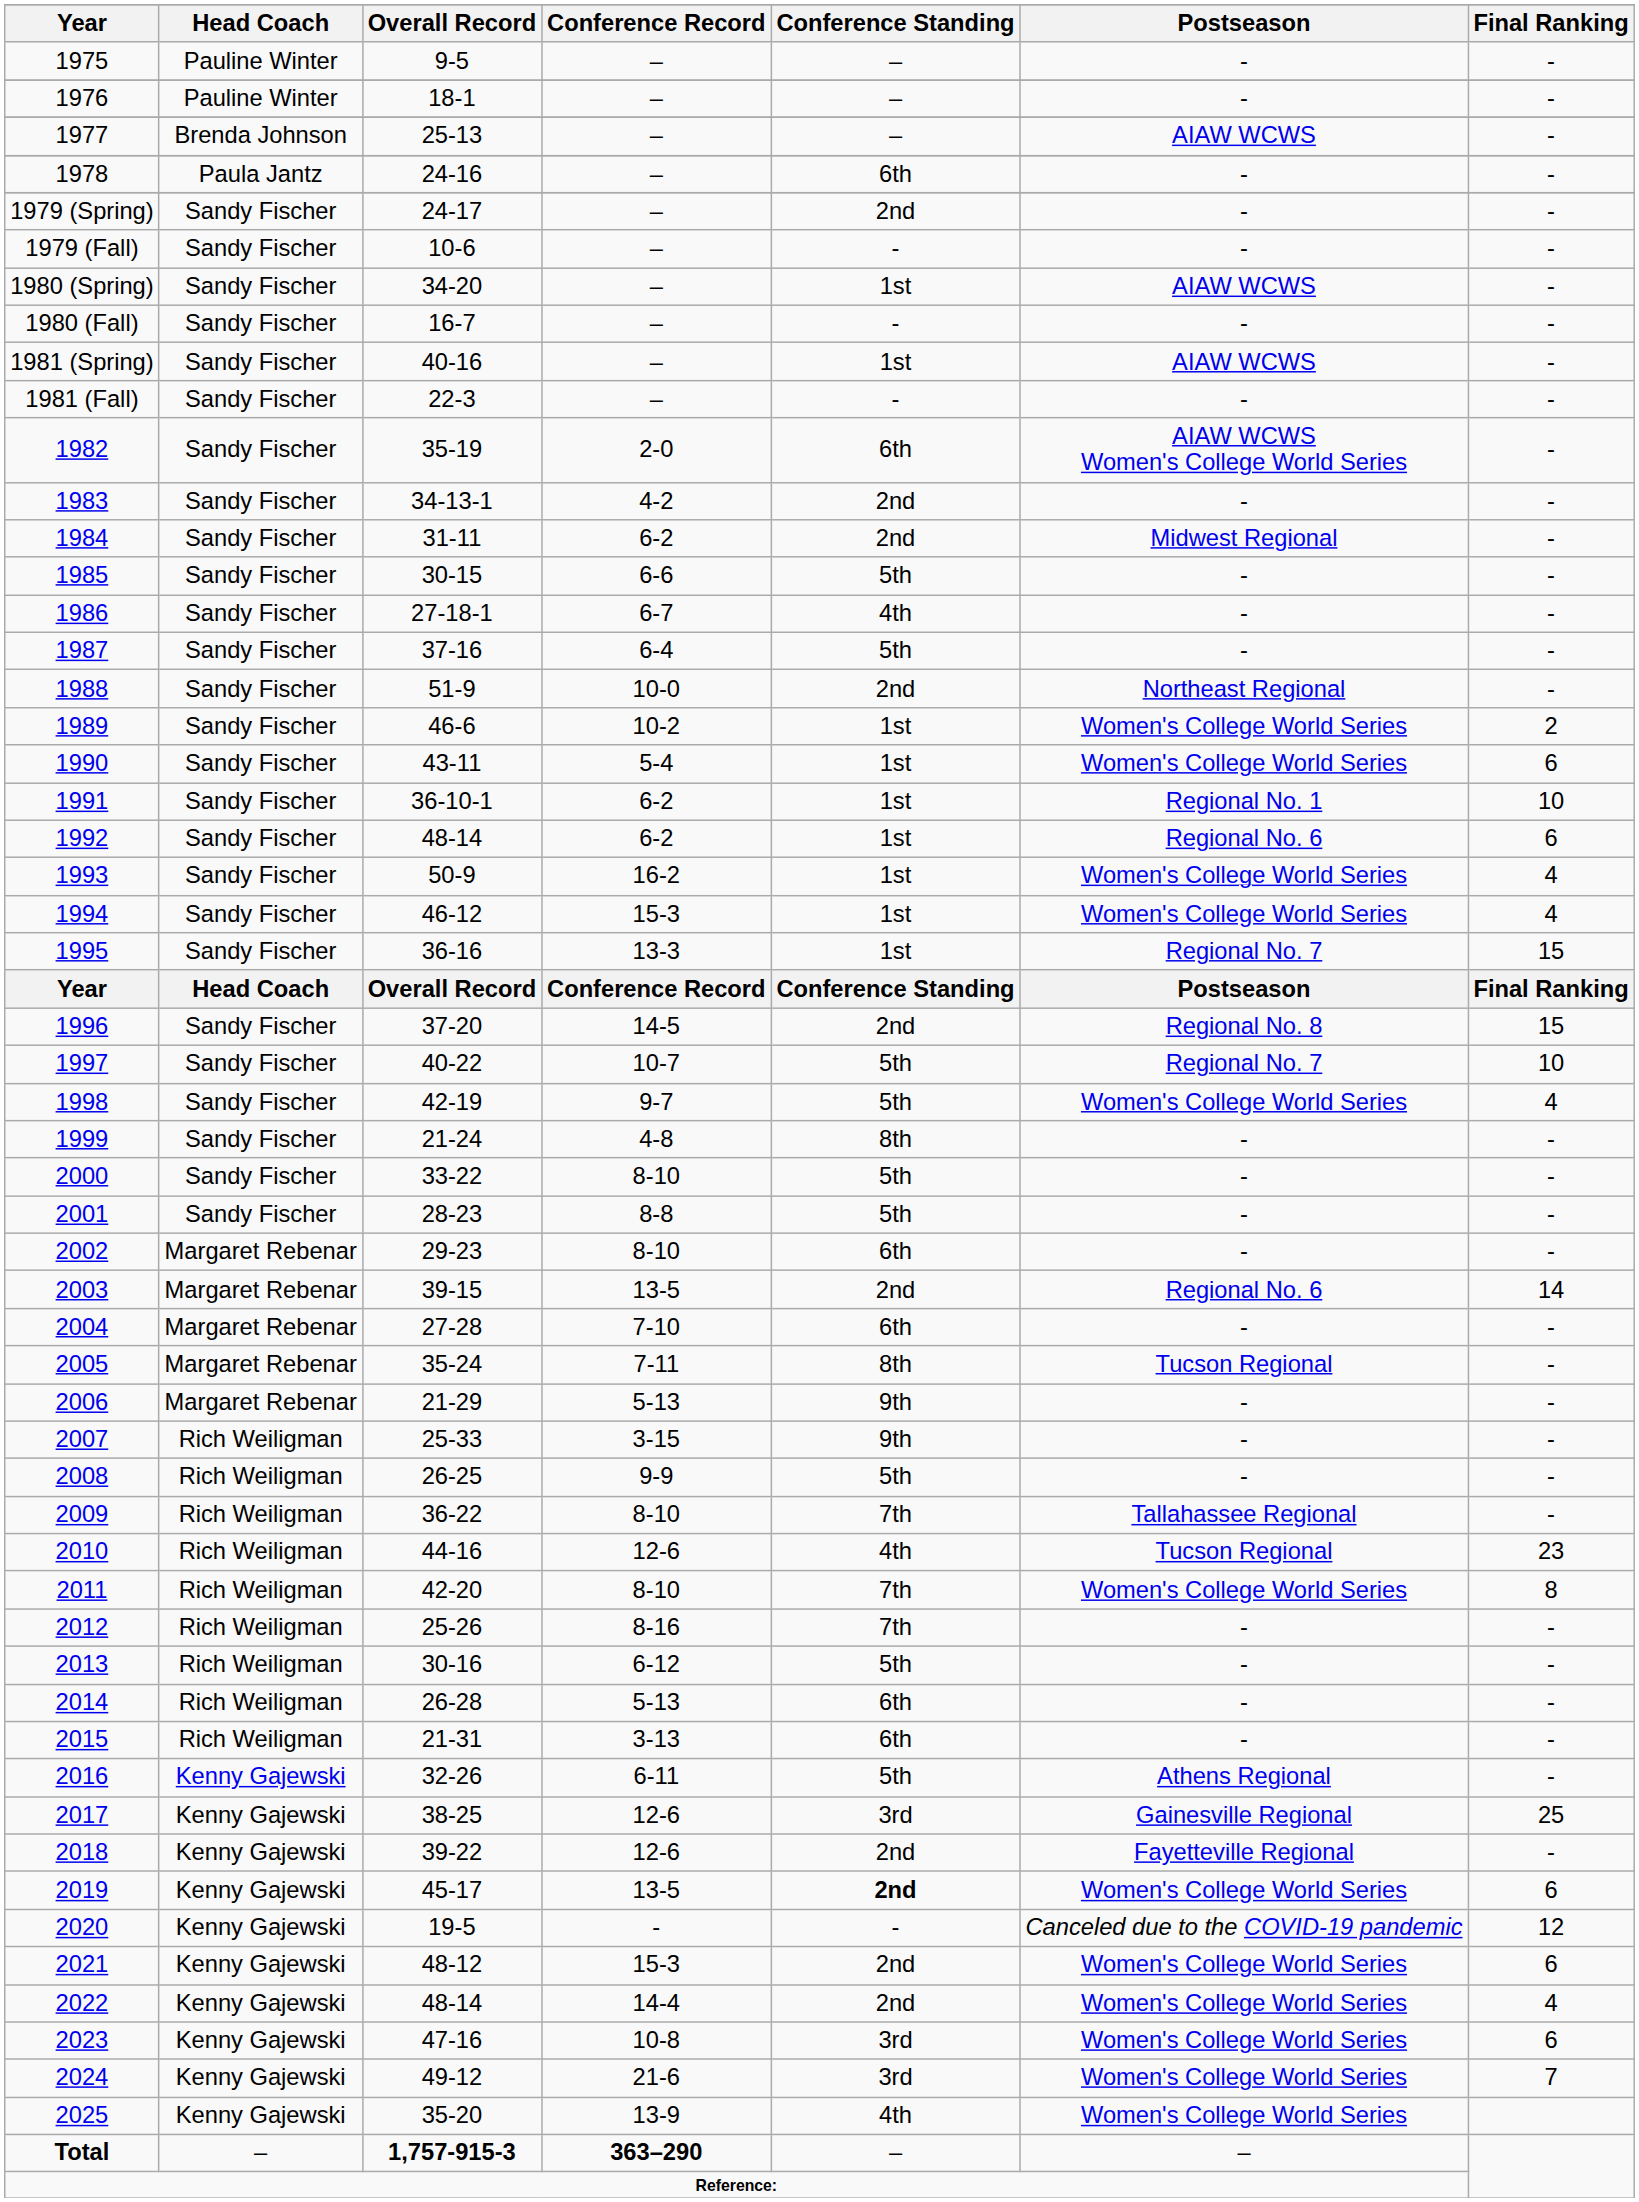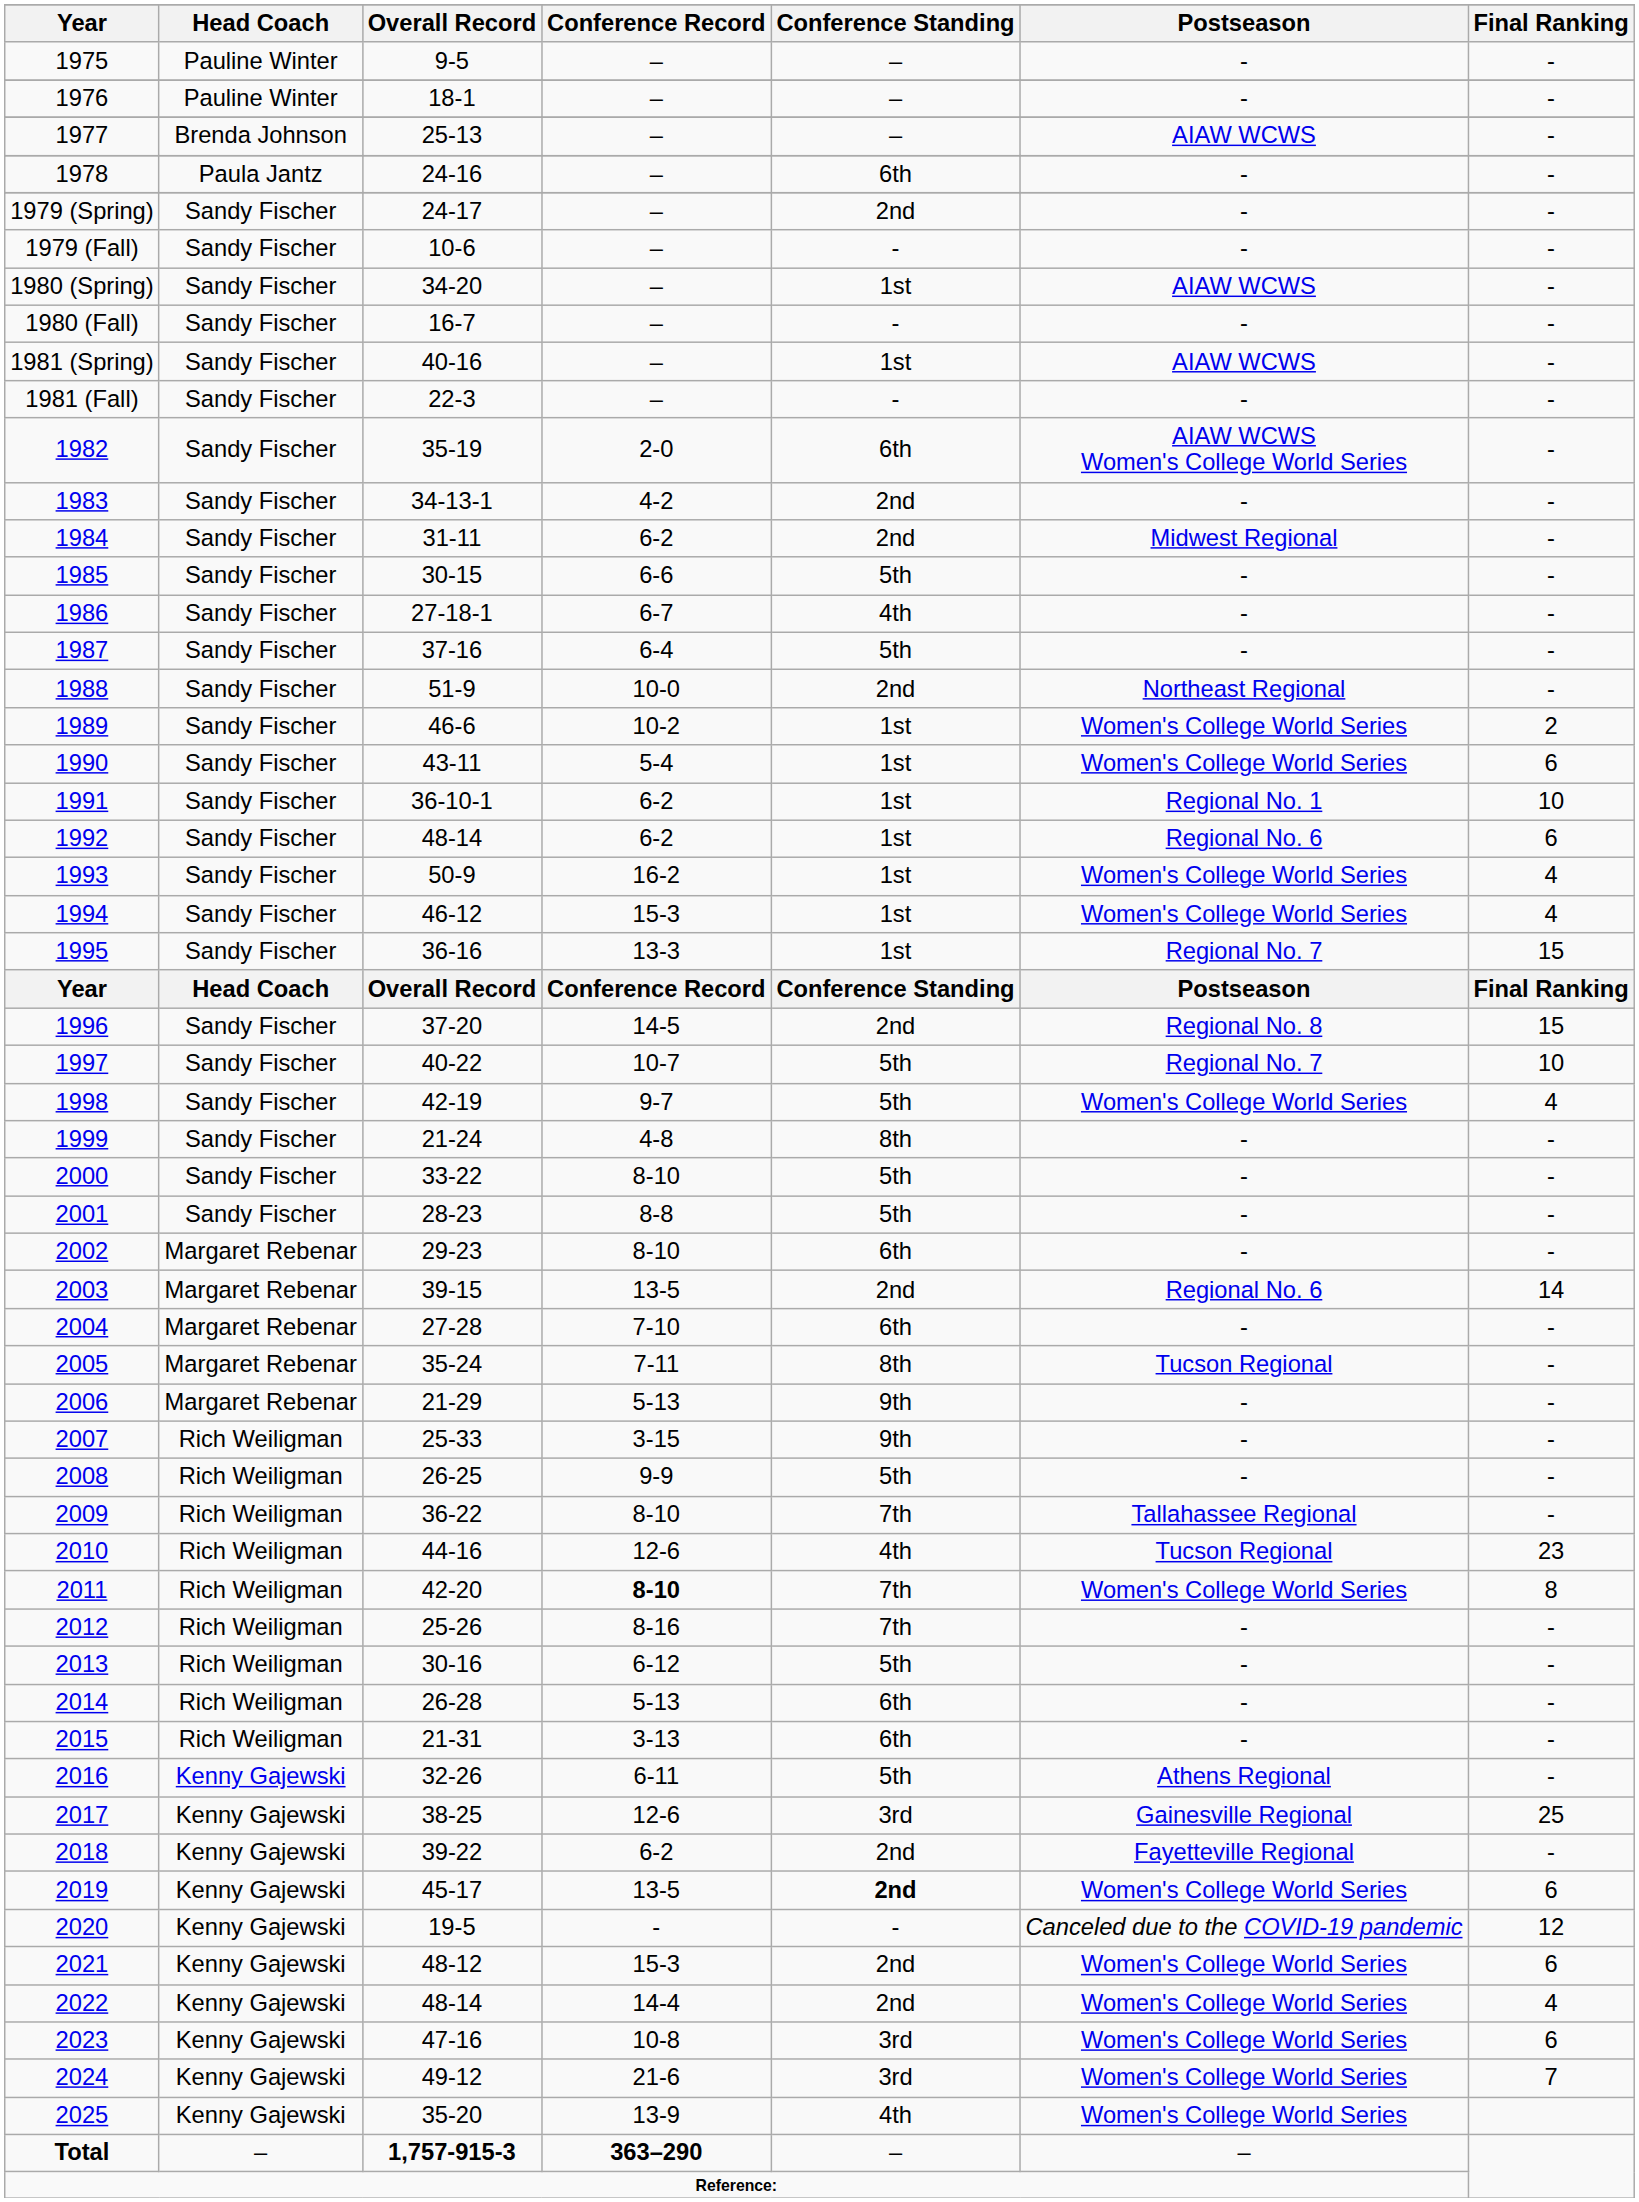(656, 1589) normal -> (656, 1589) bold
(656, 1852) 12-6 -> (656, 1852) 6-2
